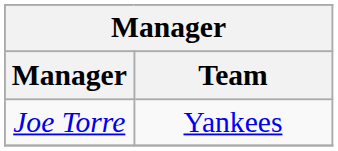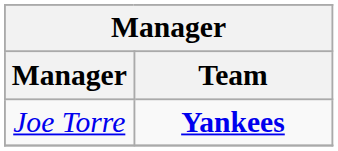(233, 121) normal -> (233, 121) bold
